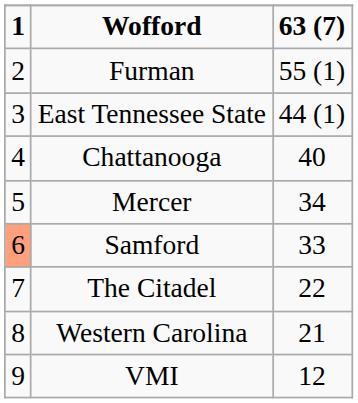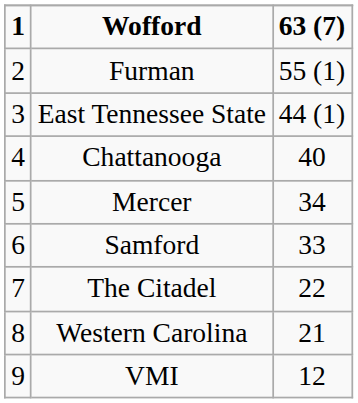(18, 245) lightsalmon background -> (18, 245) no background
